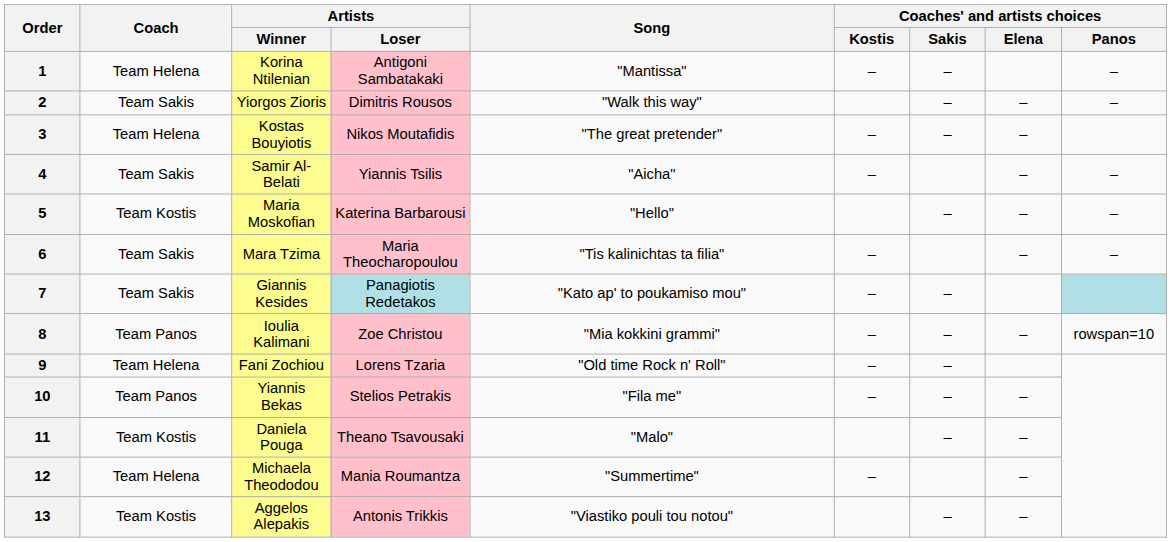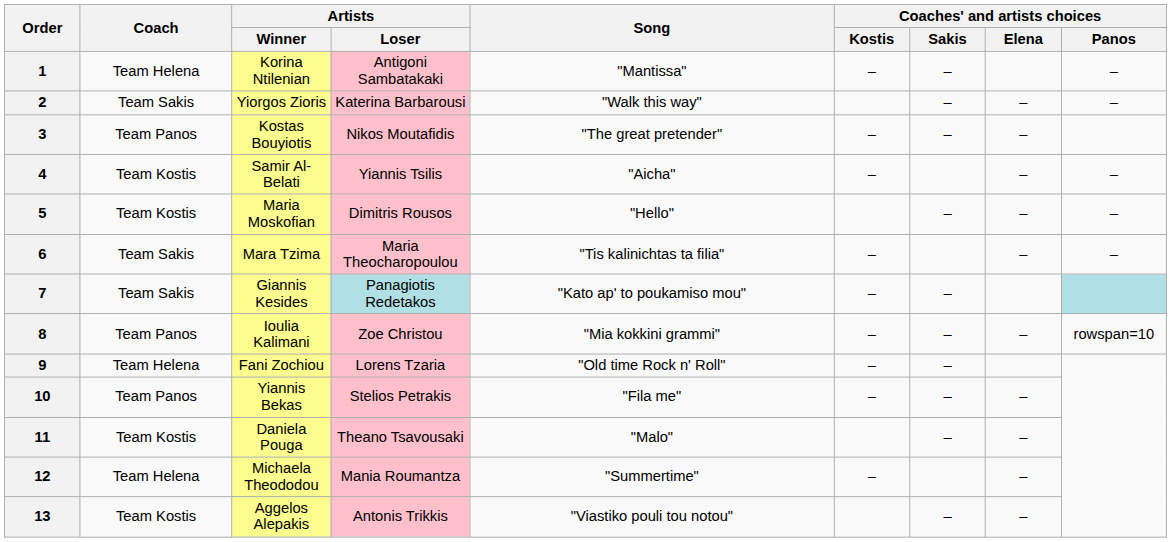(400, 102) Dimitris Rousos -> (400, 102) Katerina Barbarousi
(156, 134) Team Helena -> (156, 134) Team Panos
(156, 174) Team Sakis -> (156, 174) Team Kostis
(400, 214) Katerina Barbarousi -> (400, 214) Dimitris Rousos
